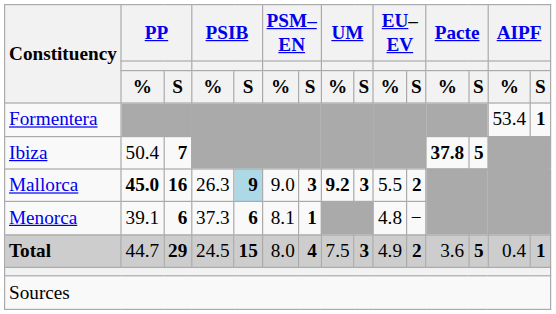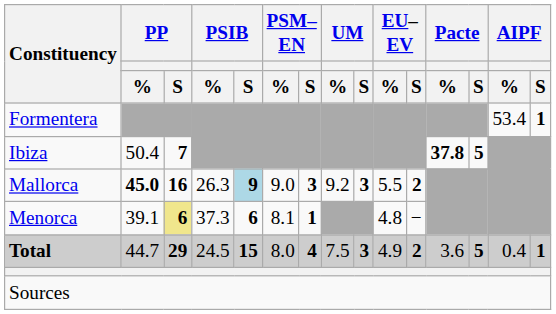(338, 185) bold -> (338, 185) normal
(182, 218) no background -> (182, 218) khaki background
